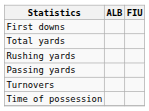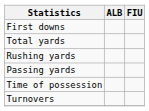rows swapped: (30, 84) <-> (54, 99)
